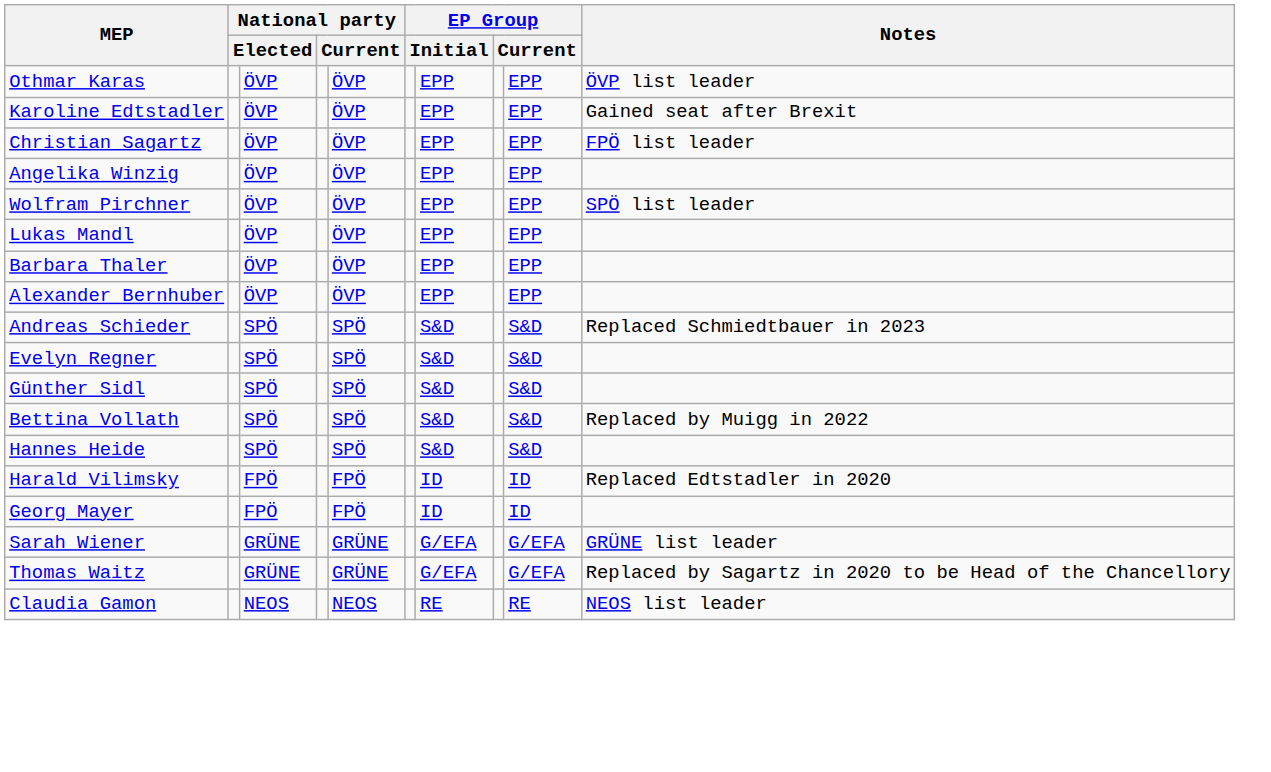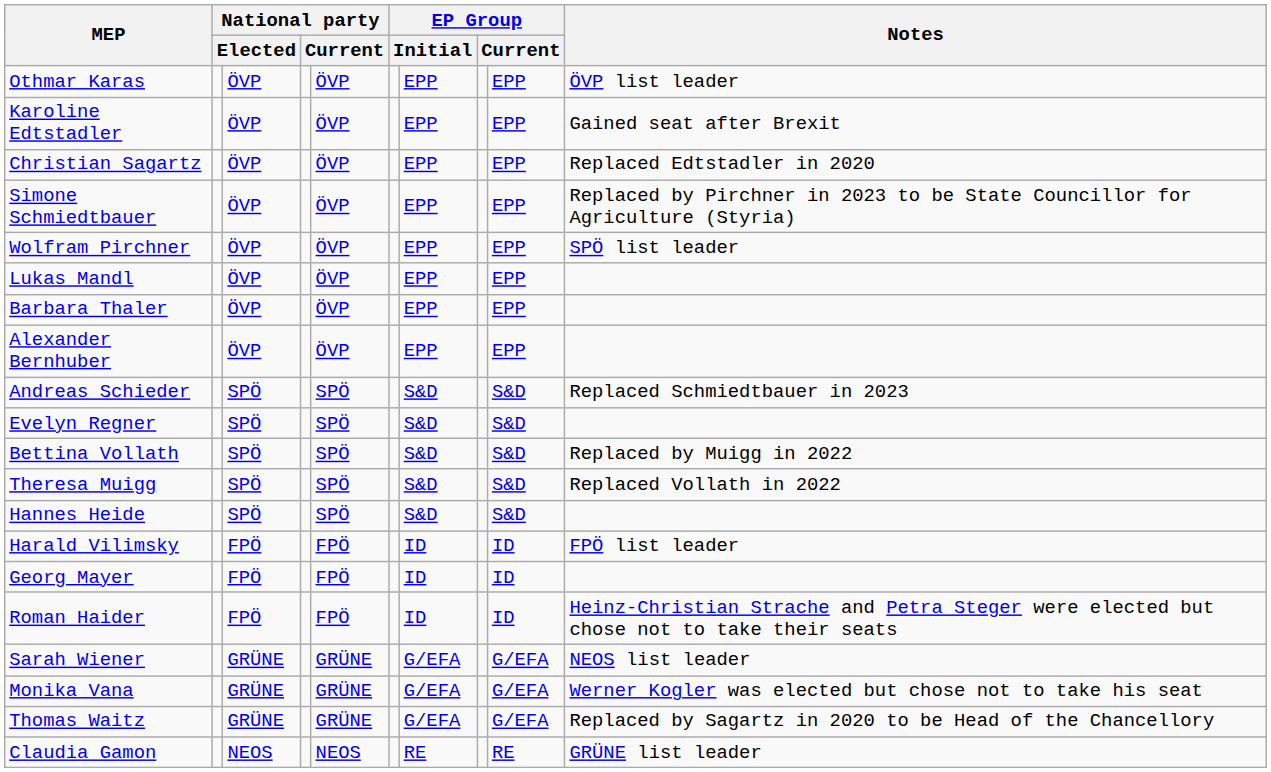(671, 143) FPÖ list leader -> (722, 165) Replaced Edtstadler in 2020
- row: (94, 174)
+ row: (83, 206)
- row: (77, 389)
+ row: (83, 485)
(738, 481) Replaced Edtstadler in 2020 -> (654, 546) FPÖ list leader
+ row: (77, 618)
(682, 542) GRÜNE list leader -> (660, 660) NEOS list leader
+ row: (71, 691)
(676, 604) NEOS list leader -> (666, 752) GRÜNE list leader
